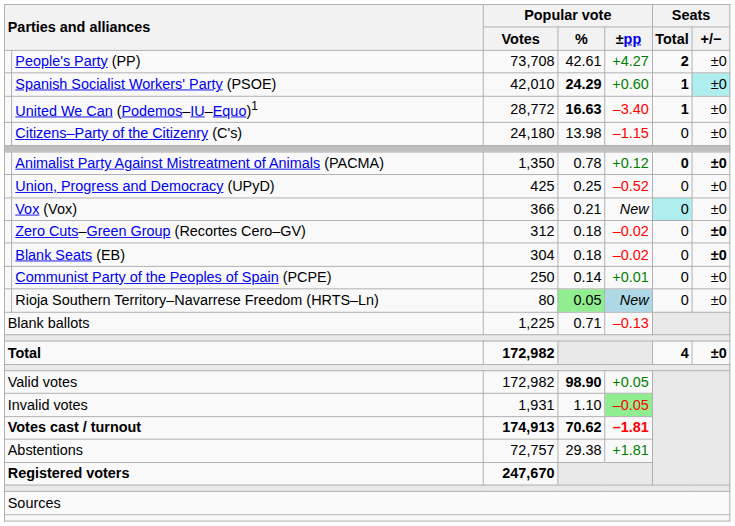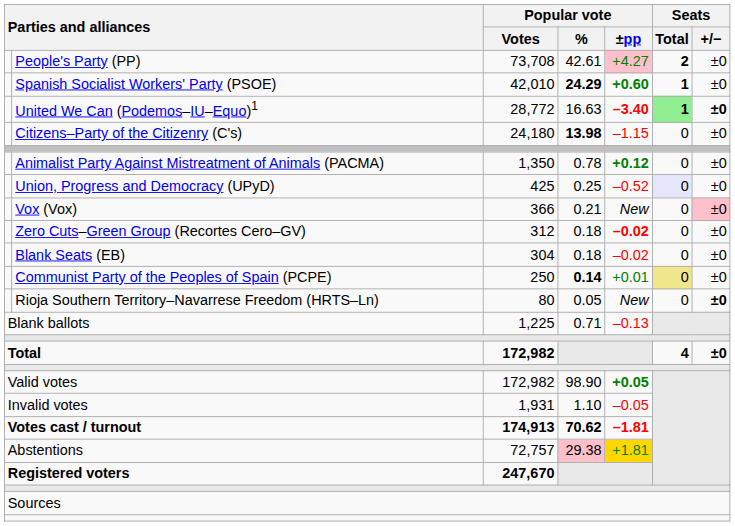(630, 61) no background -> (630, 61) pink background
(630, 84) normal -> (630, 84) bold
(719, 84) paleturquoise background -> (719, 84) no background
(584, 109) bold -> (584, 109) normal
(631, 109) normal -> (631, 109) bold
(685, 109) no background -> (685, 109) lightgreen background
(719, 109) normal -> (719, 109) bold
(584, 134) normal -> (584, 134) bold
(630, 163) normal -> (630, 163) bold
(685, 163) bold -> (685, 163) normal
(719, 163) bold -> (719, 163) normal
(685, 186) no background -> (685, 186) lavender background
(685, 209) paleturquoise background -> (685, 209) no background
(719, 209) no background -> (719, 209) pink background
(631, 231) normal -> (631, 231) bold
(719, 231) bold -> (719, 231) normal
(719, 254) bold -> (719, 254) normal
(588, 277) normal -> (588, 277) bold
(685, 277) no background -> (685, 277) khaki background
(588, 300) lightgreen background -> (588, 300) no background
(634, 300) lightblue background -> (634, 300) no background
(719, 300) normal -> (719, 300) bold
(584, 382) bold -> (584, 382) normal
(630, 382) normal -> (630, 382) bold
(631, 405) lightgreen background -> (631, 405) no background
(584, 450) no background -> (584, 450) pink background
(630, 450) no background -> (630, 450) gold background
